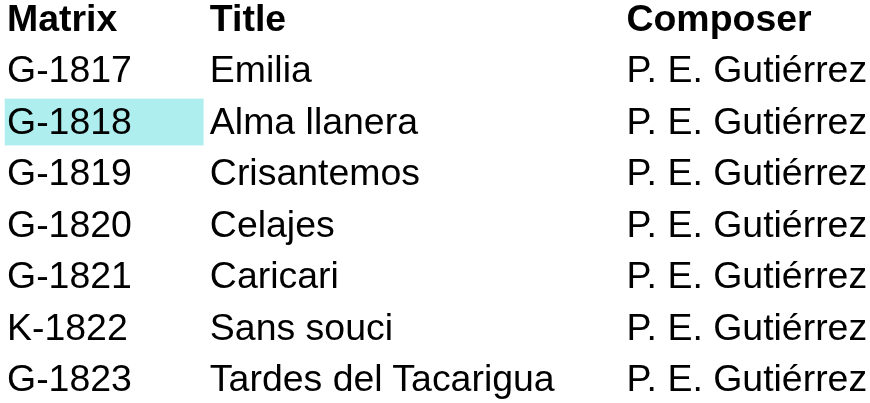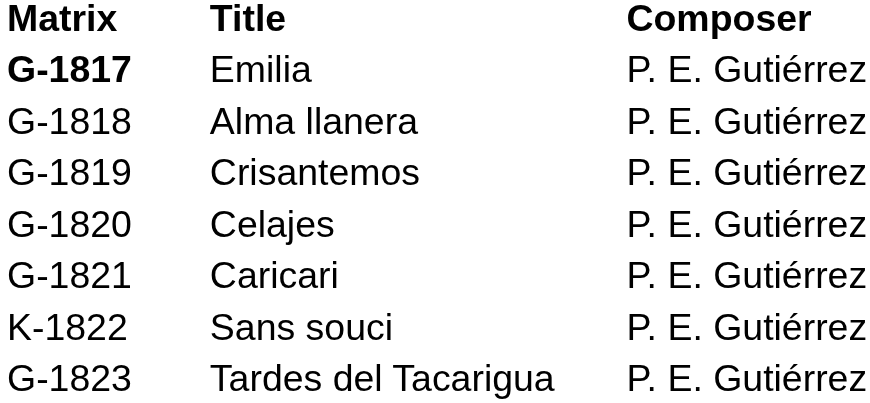(69, 69) normal -> (69, 69) bold
(69, 121) paleturquoise background -> (69, 121) no background
